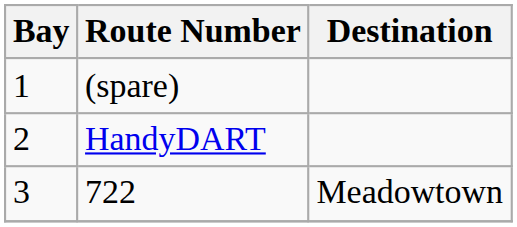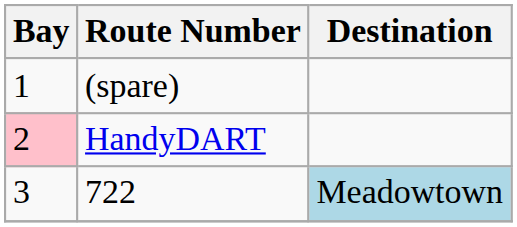(21, 138) no background -> (21, 138) pink background
(410, 192) no background -> (410, 192) lightblue background
